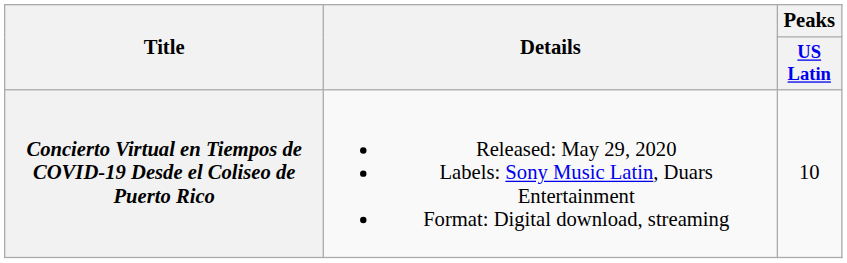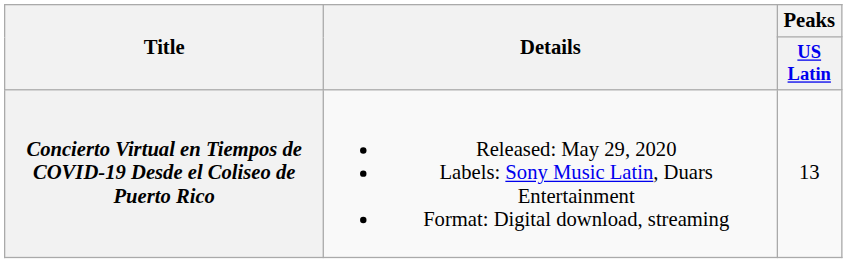(809, 173) 10 -> (809, 173) 13
